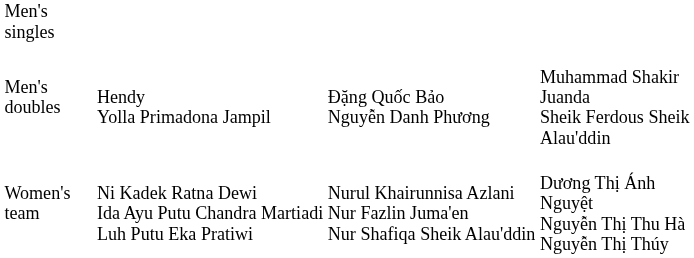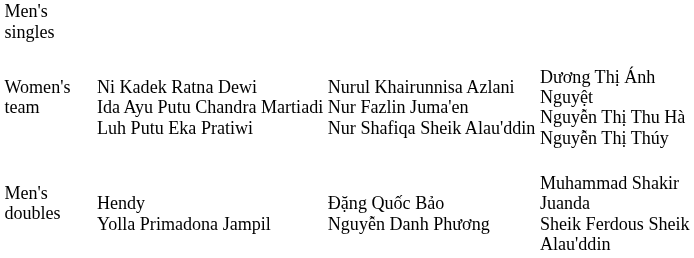rows swapped: (33, 97) <-> (37, 203)
